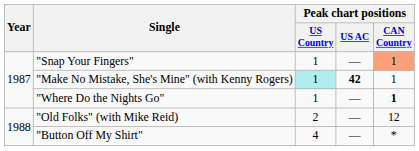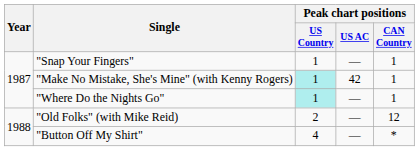(394, 61) lightsalmon background -> (394, 61) no background
(355, 79) bold -> (355, 79) normal
(316, 98) no background -> (316, 98) paleturquoise background
(394, 98) bold -> (394, 98) normal
